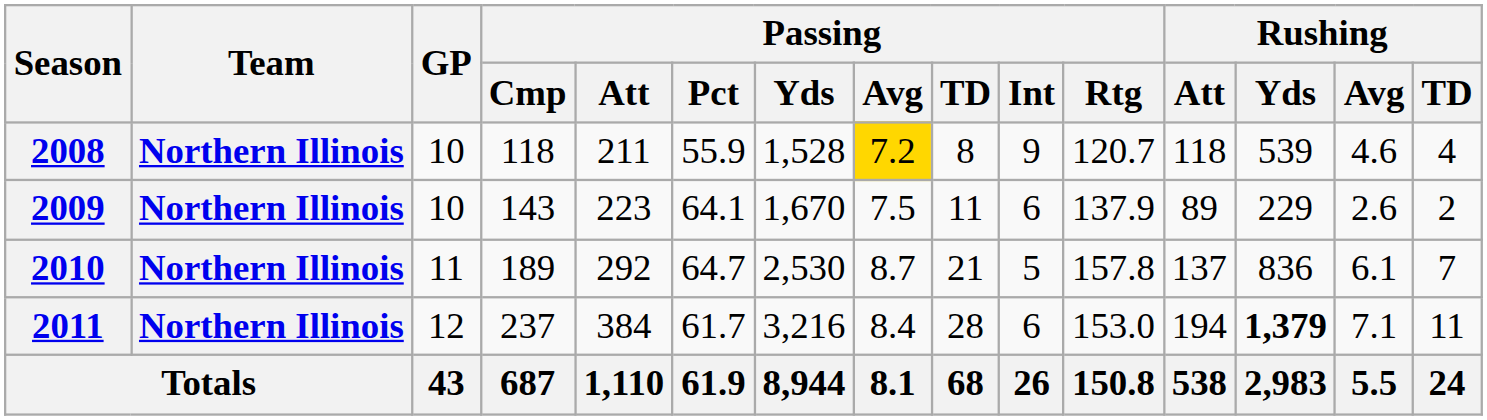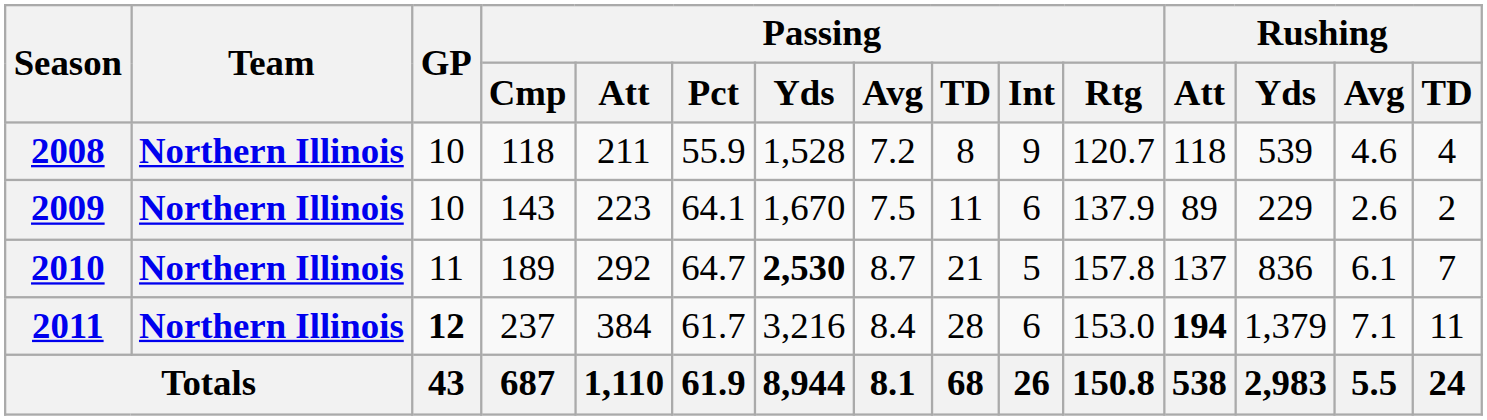(893, 150) gold background -> (893, 150) no background
(804, 267) normal -> (804, 267) bold
(446, 325) normal -> (446, 325) bold
(1199, 325) normal -> (1199, 325) bold
(1285, 325) bold -> (1285, 325) normal
